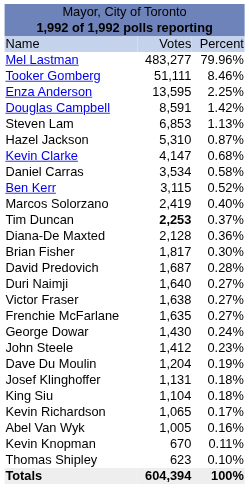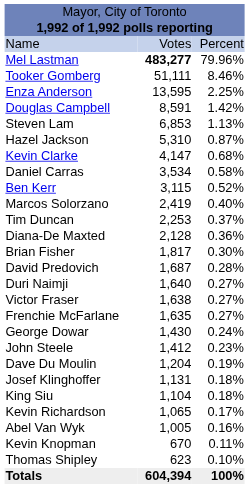(168, 60) normal -> (168, 60) bold
(175, 220) bold -> (175, 220) normal
